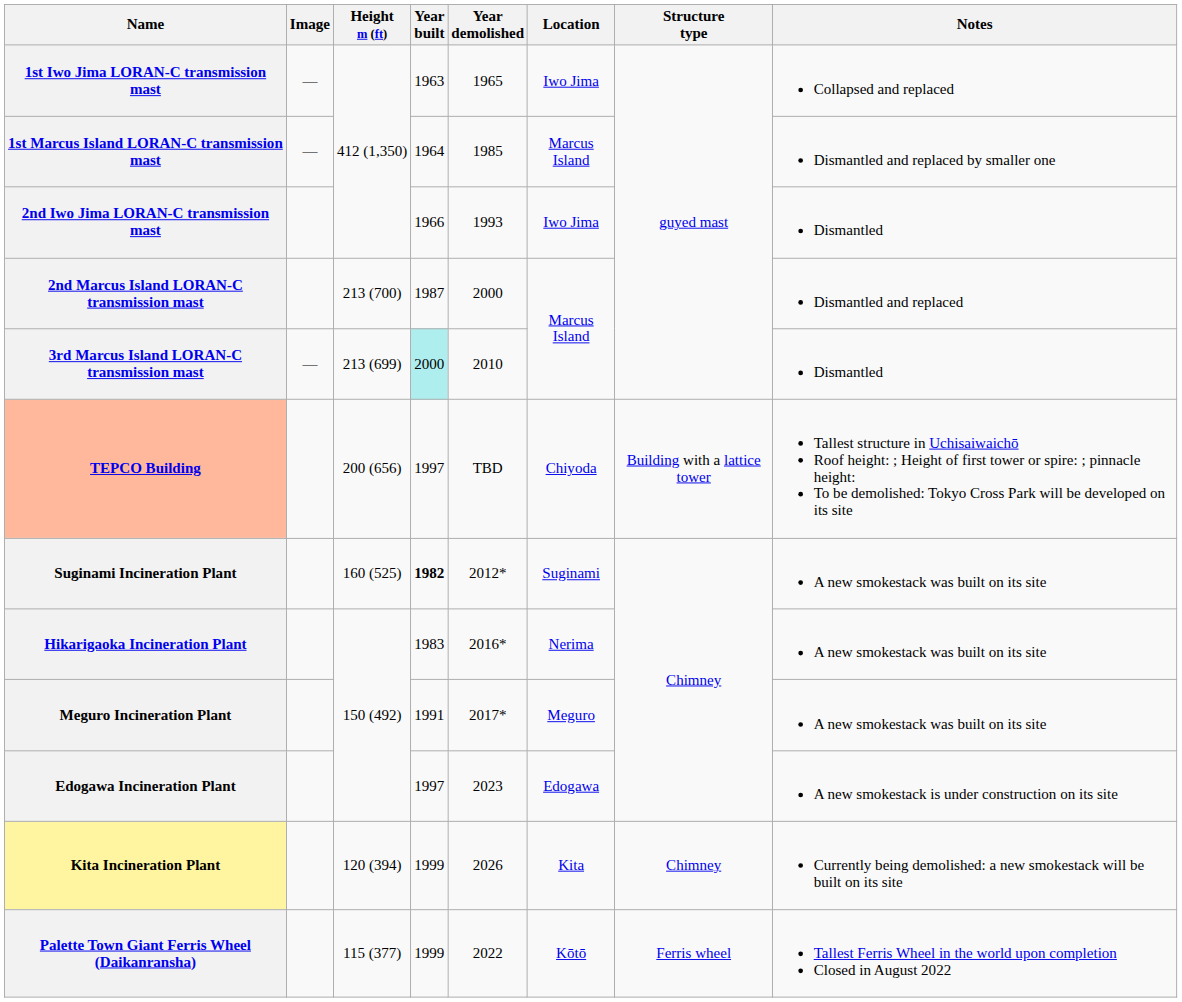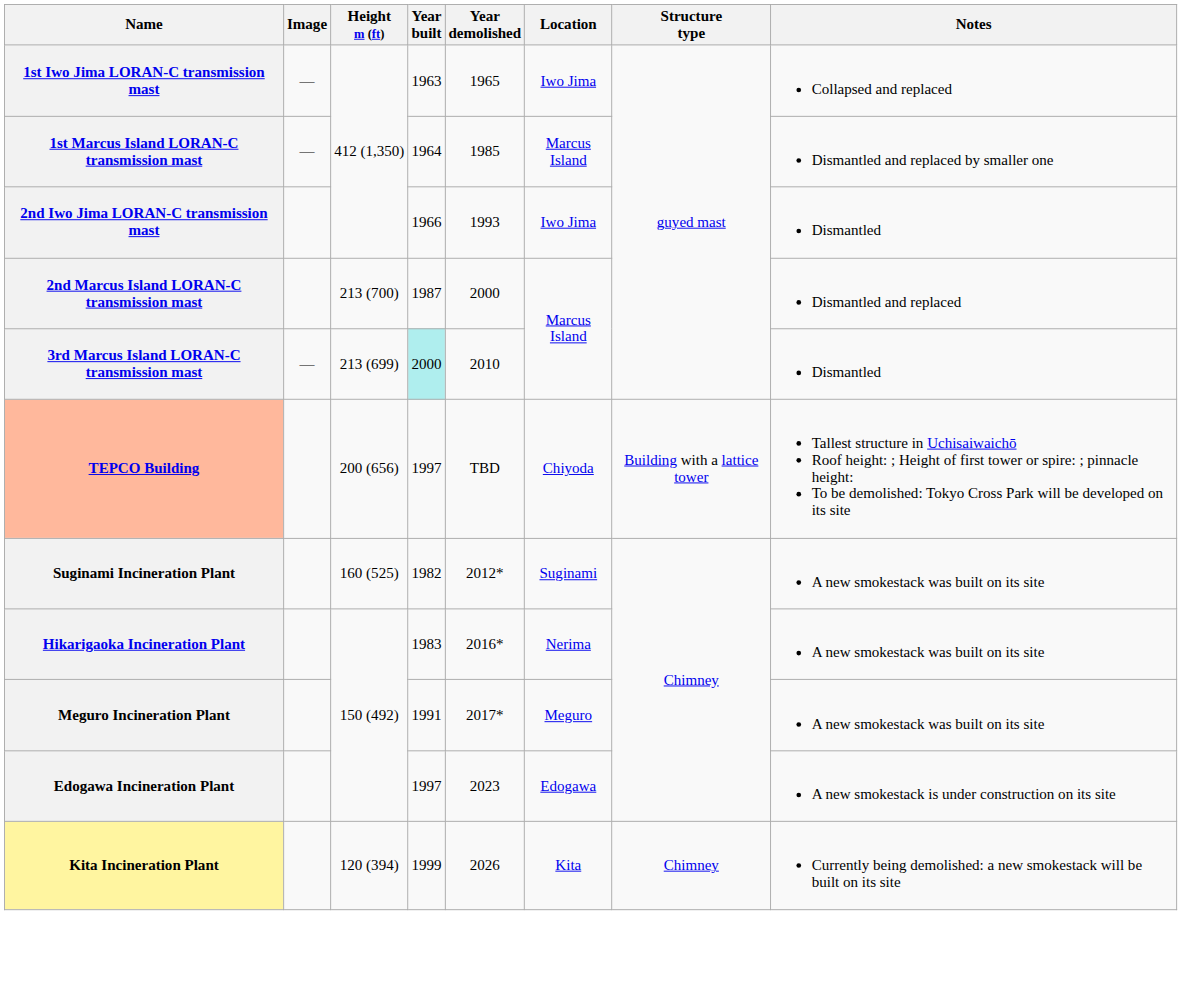(429, 573) bold -> (426, 573) normal
- row: (145, 953)
